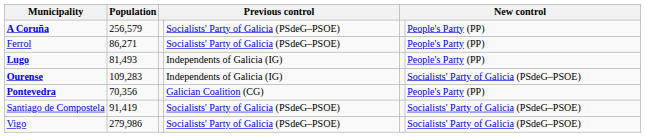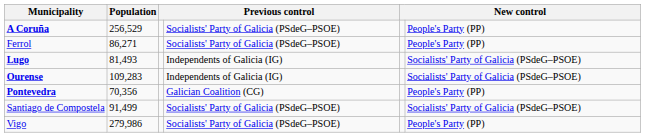(126, 28) 256,579 -> (126, 28) 256,529
(446, 60) People's Party (PP) -> (494, 60) Socialists' Party of Galicia (PSdeG–PSOE)
(123, 108) 91,419 -> (123, 108) 91,499
(494, 124) Socialists' Party of Galicia (PSdeG–PSOE) -> (446, 124) People's Party (PP)
